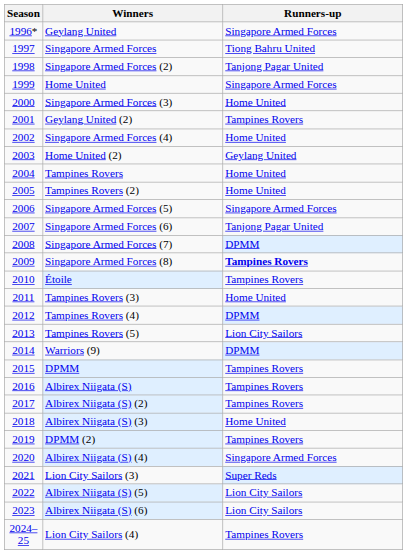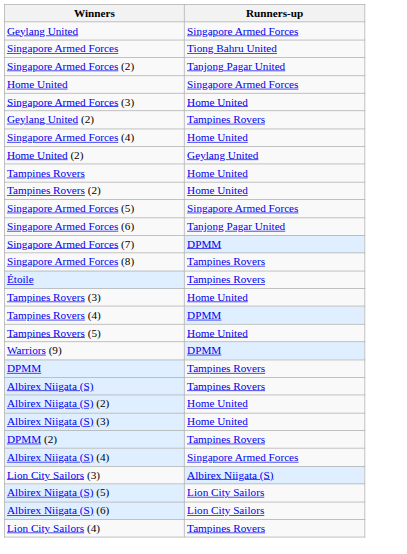- column: (23, 13)
(267, 262) bold -> (226, 262) normal
(264, 333) Lion City Sailors -> (217, 333) Home United
(264, 404) Tampines Rovers -> (217, 404) Home United
(251, 475) Super Reds -> (230, 475) Albirex Niigata (S)
